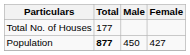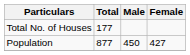(104, 43) bold -> (104, 43) normal
